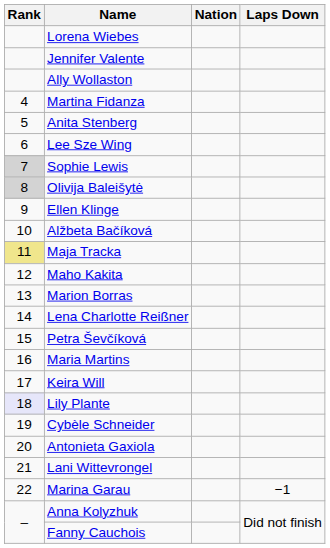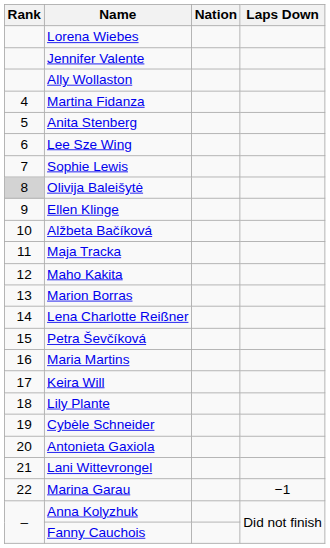(24, 166) lightgrey background -> (24, 166) no background
(24, 252) khaki background -> (24, 252) no background
(24, 403) lavender background -> (24, 403) no background
